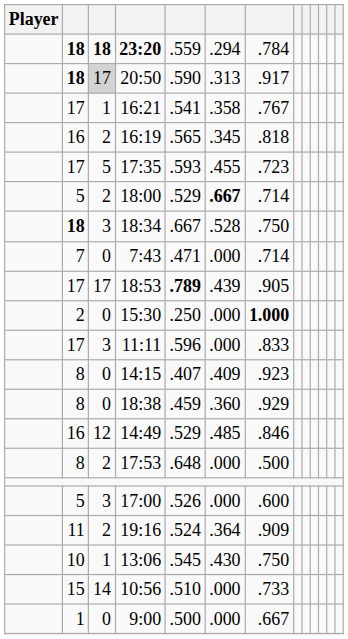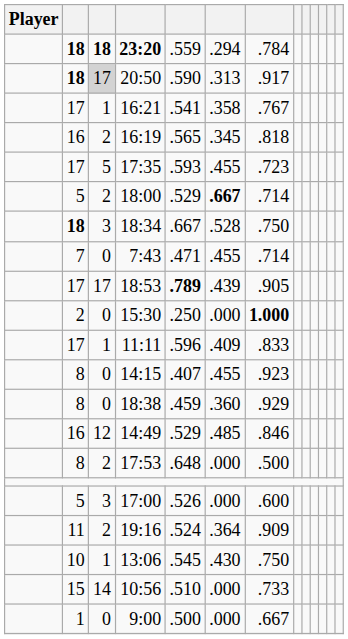(225, 256) .000 -> (225, 256) .455
(107, 344) 3 -> (107, 344) 1
(225, 344) .000 -> (225, 344) .409
(225, 374) .409 -> (225, 374) .455
